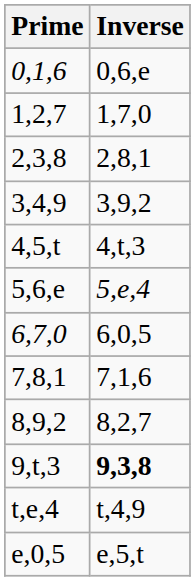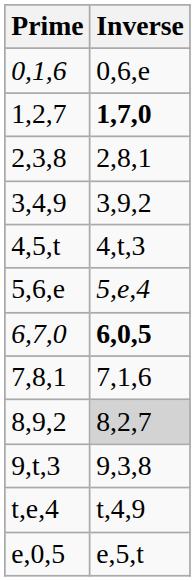(124, 114) normal -> (124, 114) bold
(124, 333) normal -> (124, 333) bold
(124, 421) no background -> (124, 421) lightgrey background
(124, 465) bold -> (124, 465) normal
